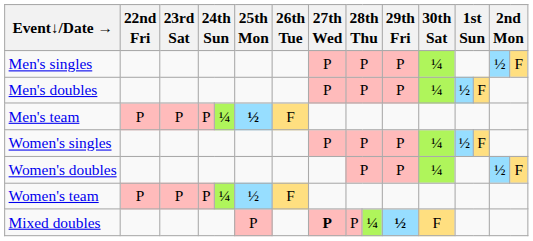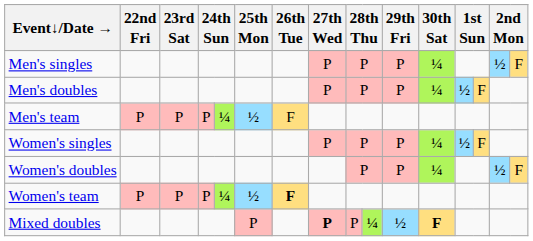(253, 116) bold -> (253, 116) normal
(291, 196) normal -> (291, 196) bold
(400, 222) bold -> (400, 222) normal
(437, 222) normal -> (437, 222) bold
